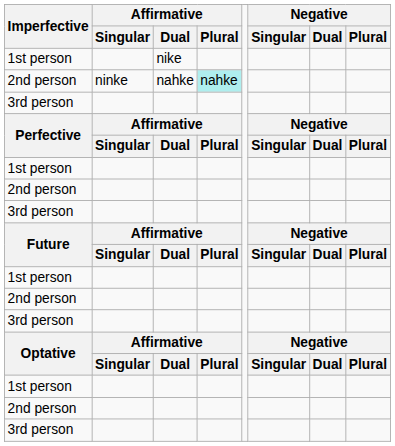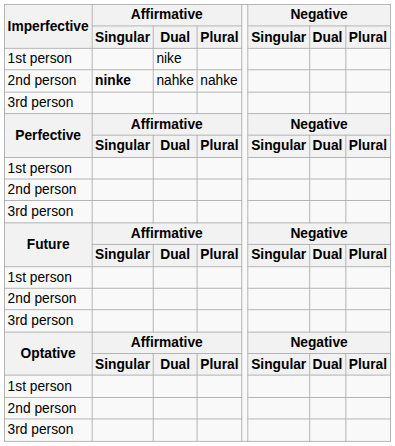(111, 80) normal -> (113, 80) bold
(219, 80) paleturquoise background -> (219, 80) no background
